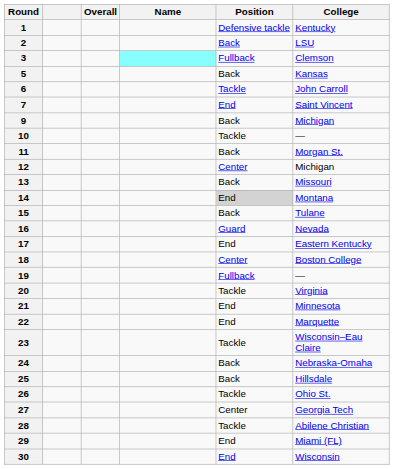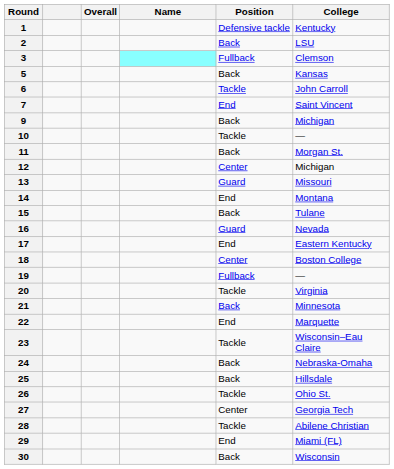(229, 182) Back -> (232, 182) Guard
(227, 197) lightgrey background -> (227, 197) no background
(227, 306) End -> (229, 306) Back
(227, 456) End -> (229, 456) Back
